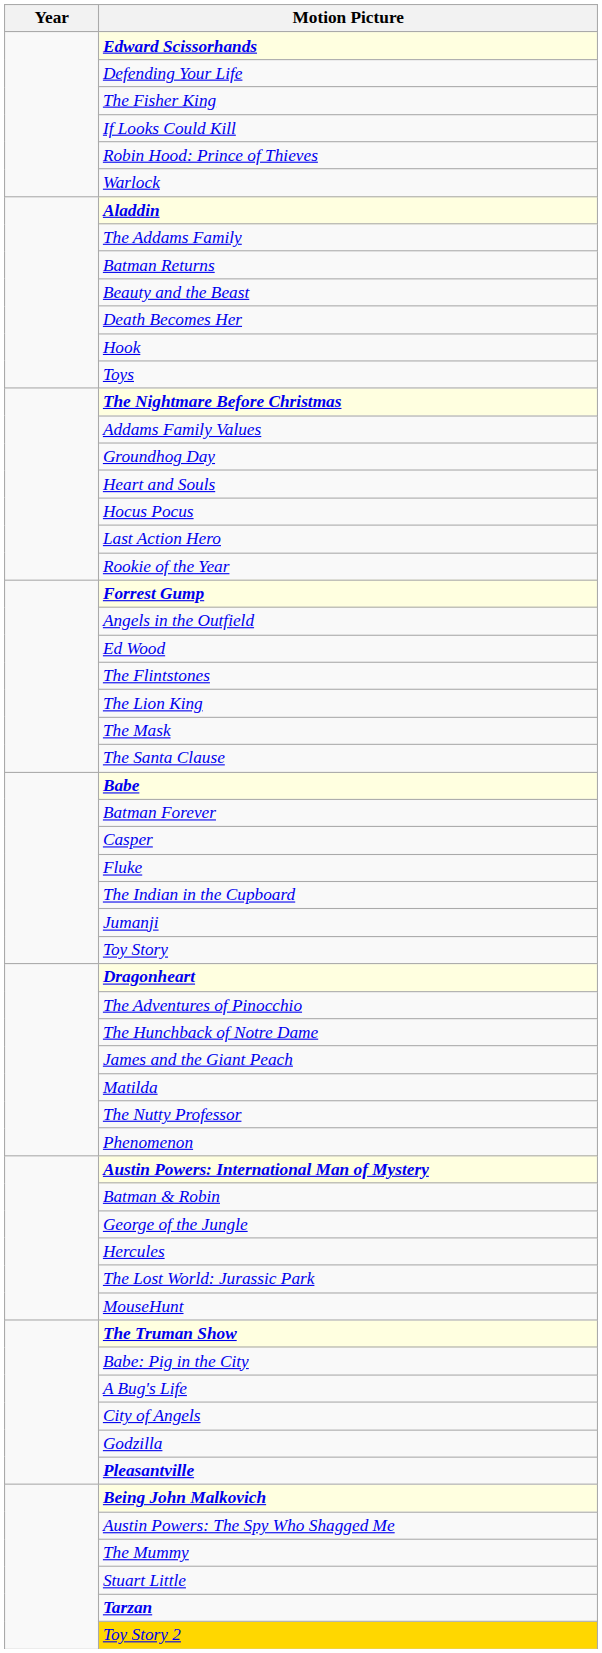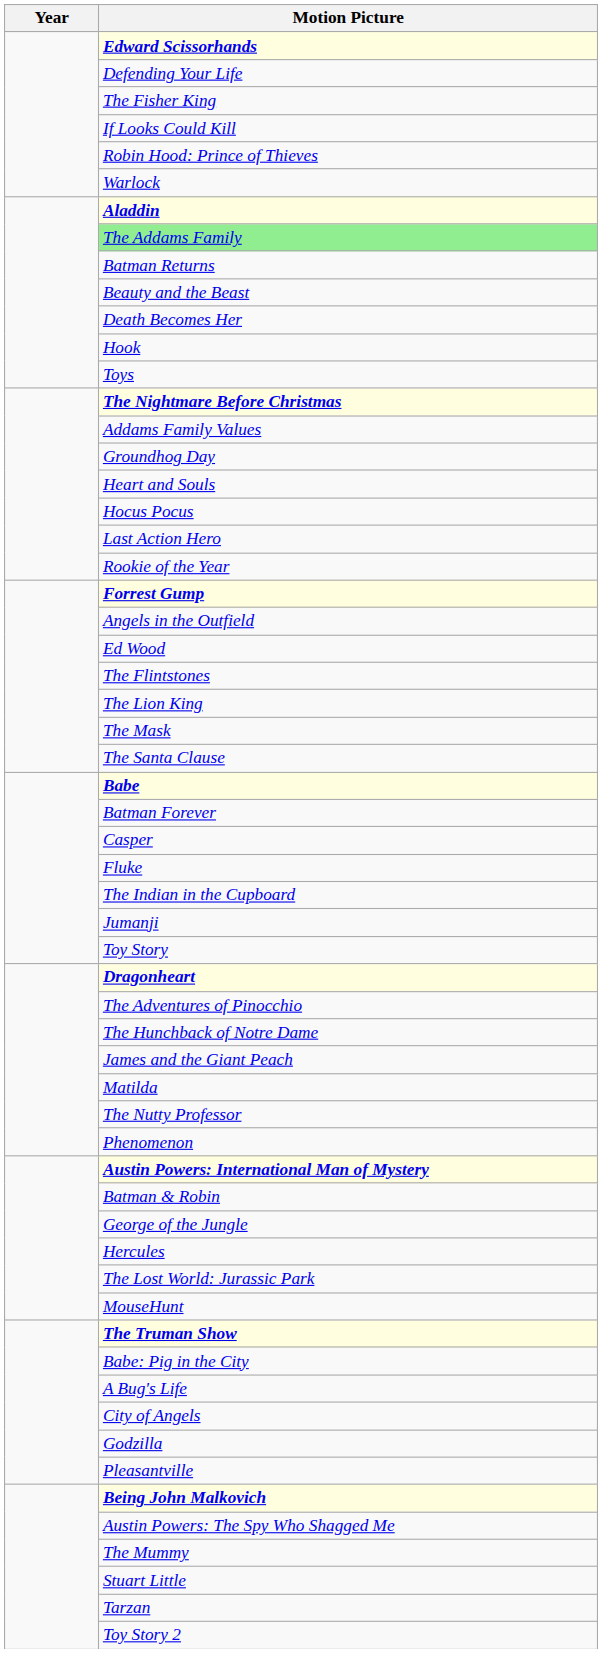(172, 237) no background -> (172, 237) lightgreen background
(148, 1470) bold -> (148, 1470) normal
(128, 1607) bold -> (127, 1607) normal
(142, 1635) gold background -> (142, 1635) no background
